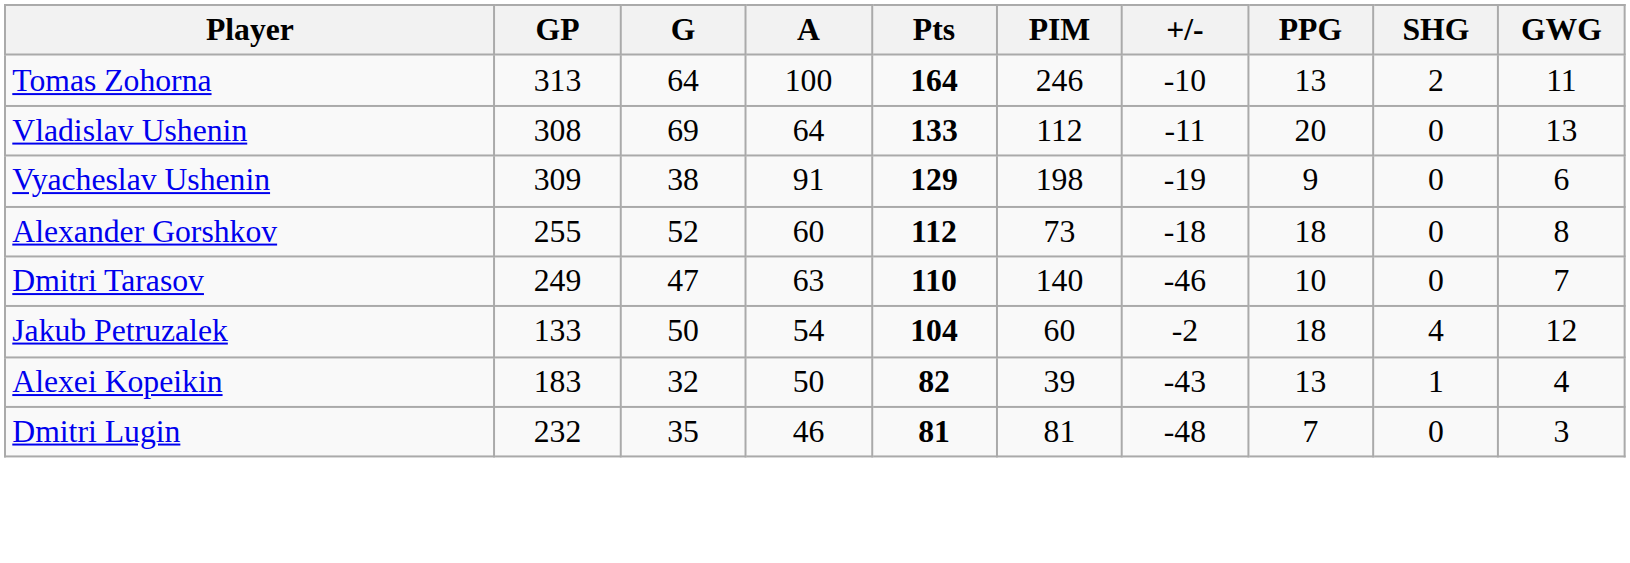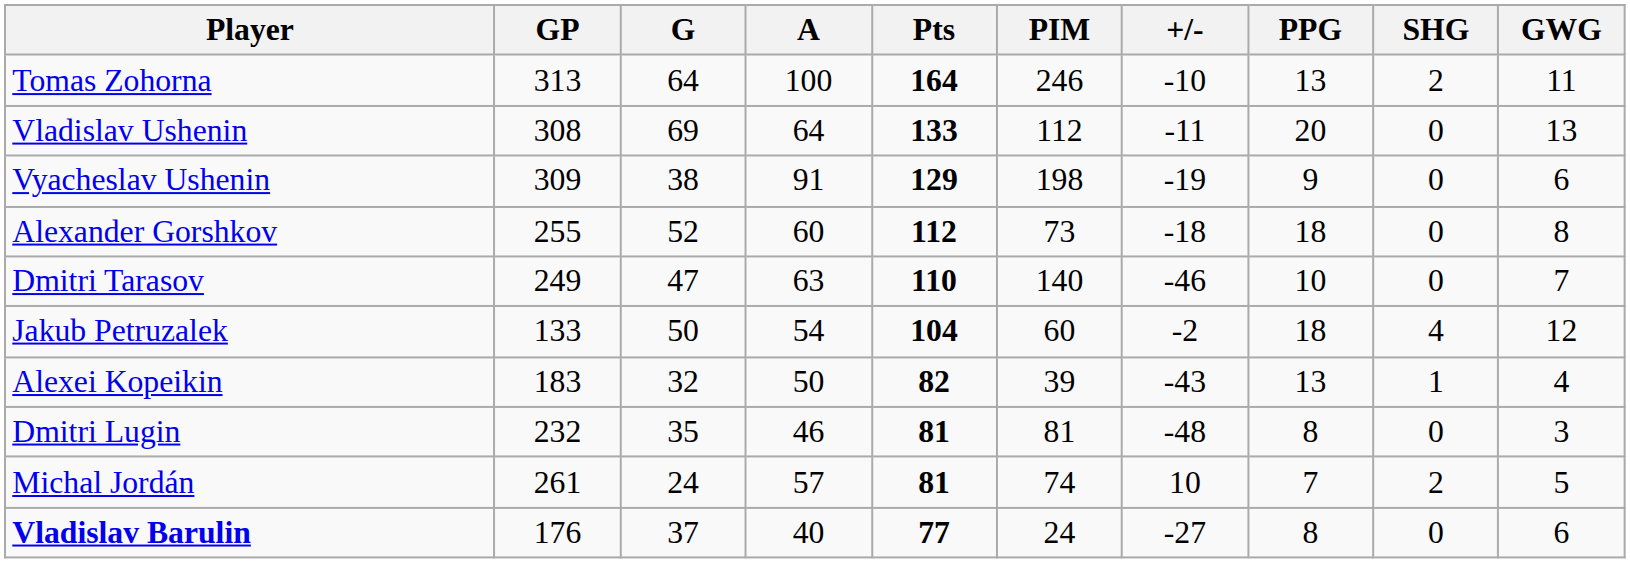(1310, 431) 7 -> (1310, 431) 8
+ row: (103, 481)
+ row: (132, 532)
